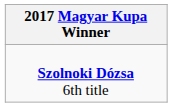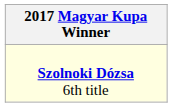(86, 81) no background -> (86, 81) lightyellow background
